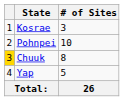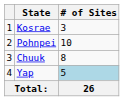(9, 58) gold background -> (9, 58) no background
(63, 73) no background -> (63, 73) lightblue background
